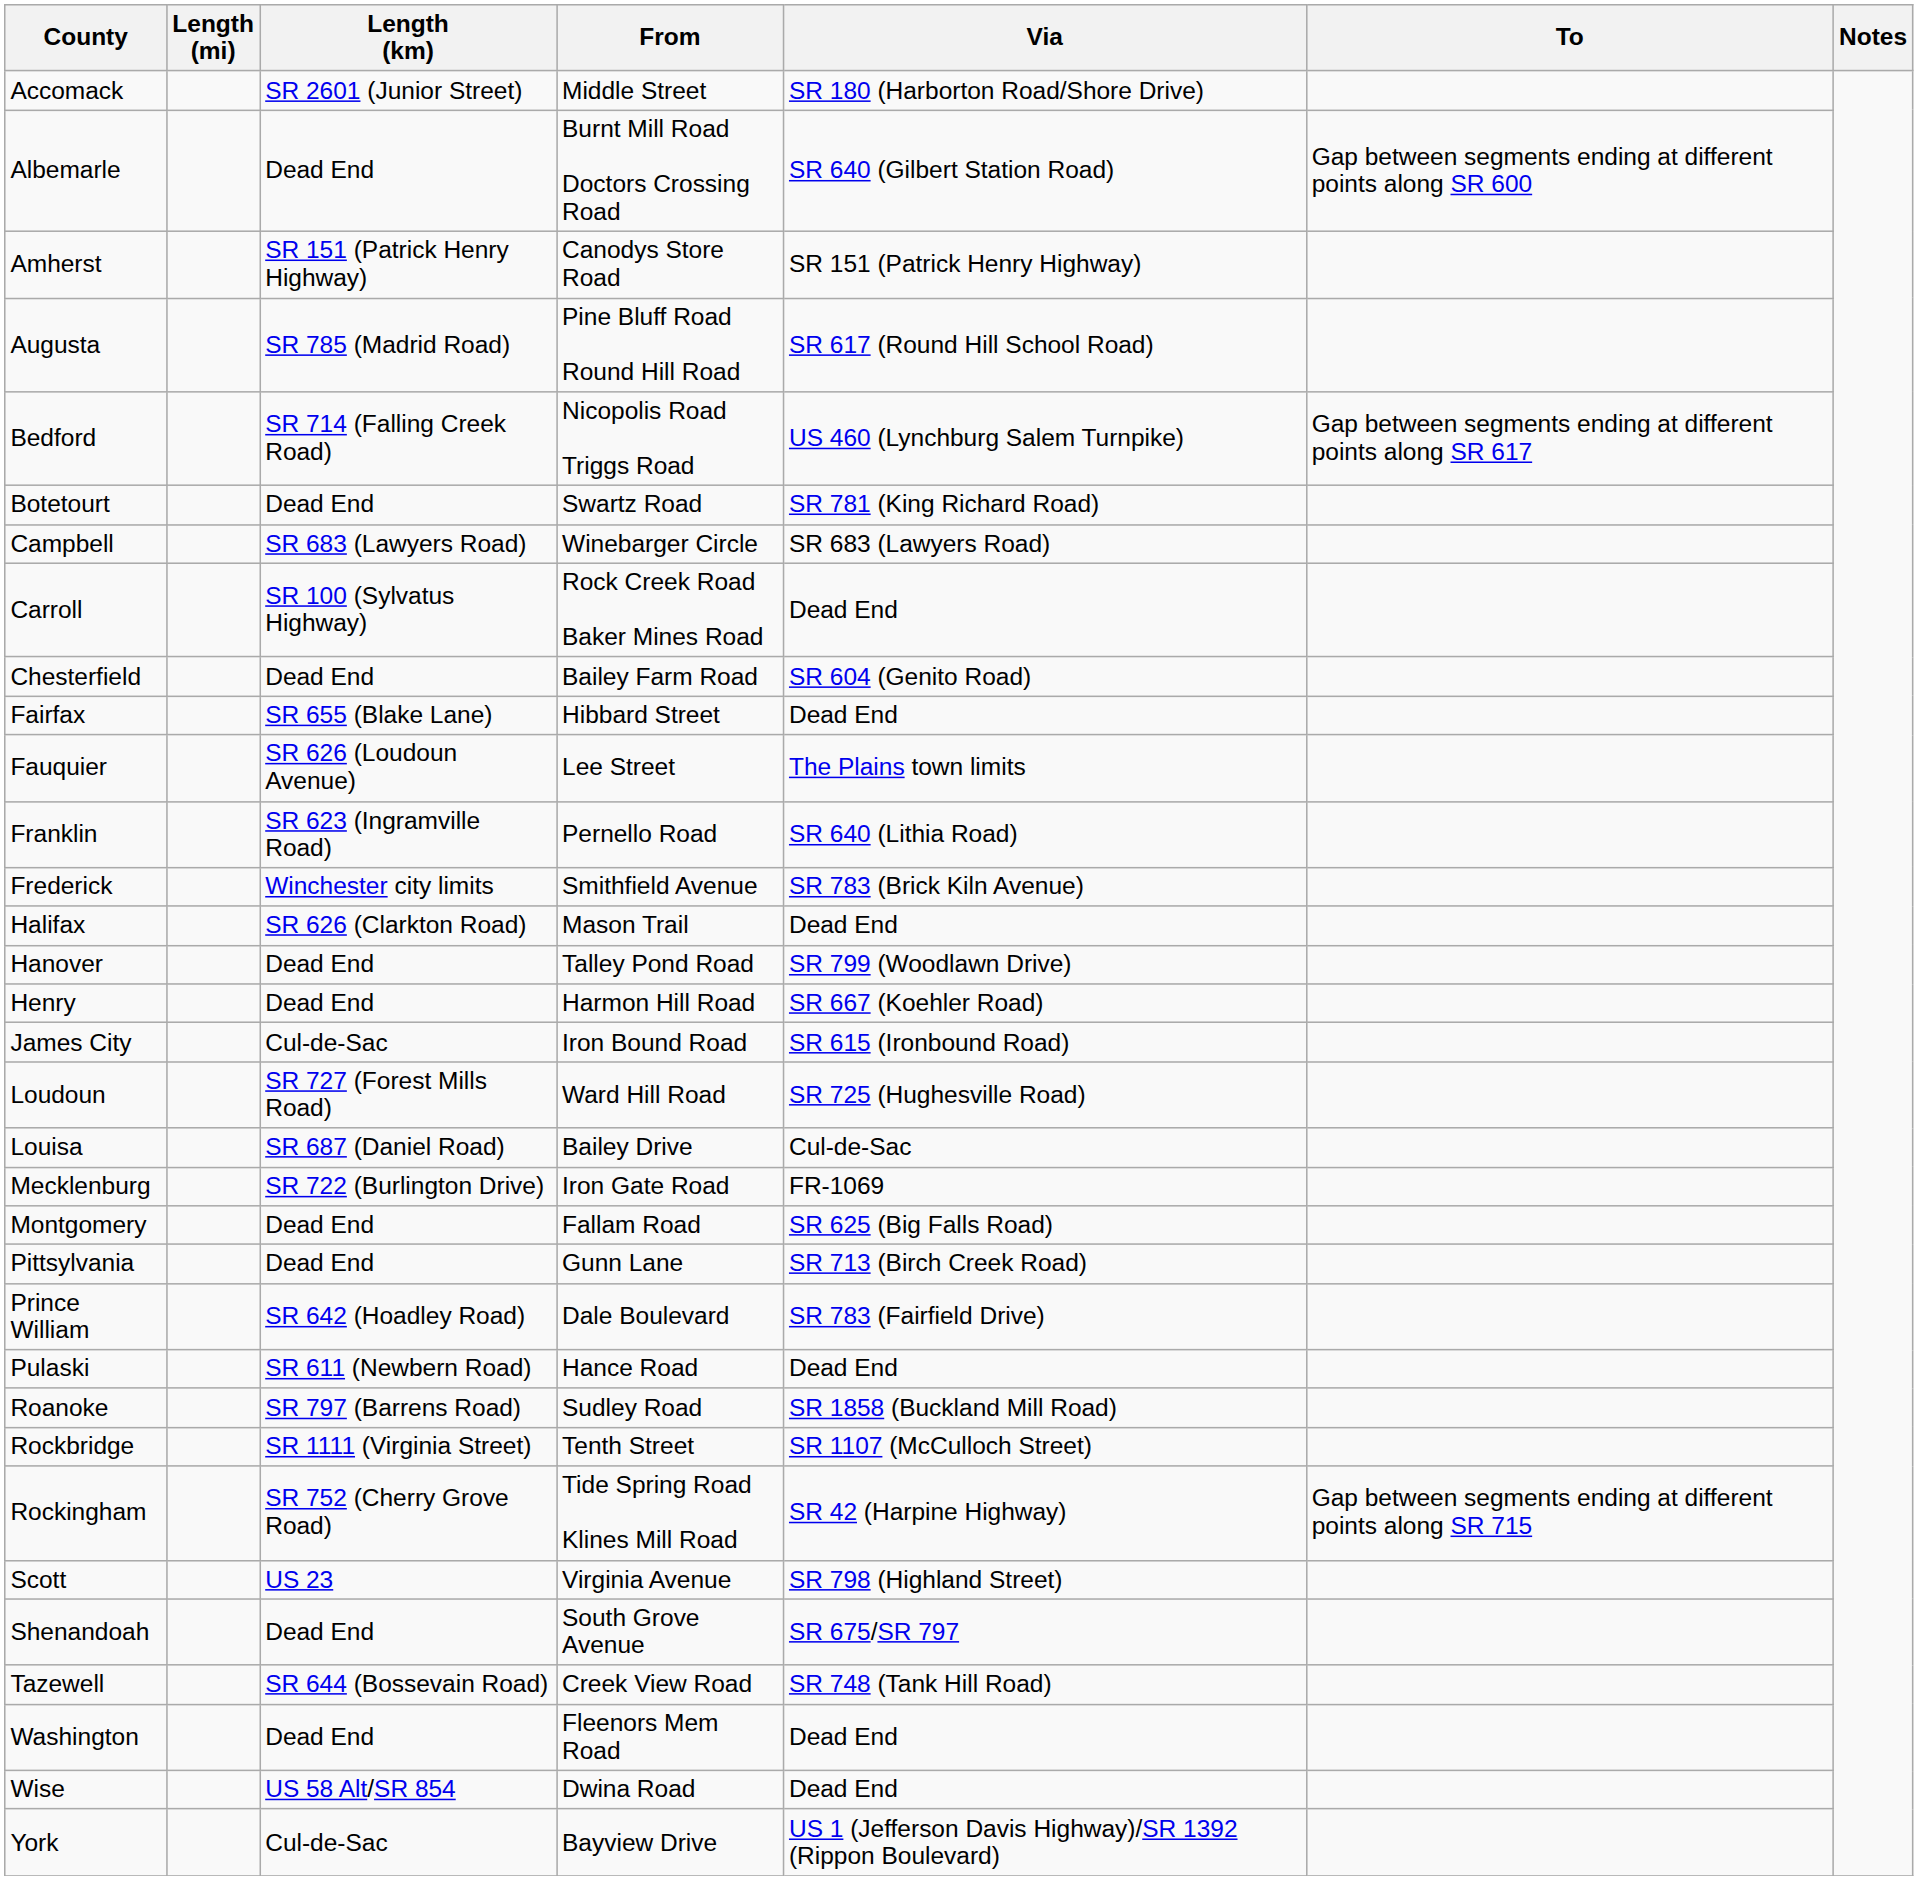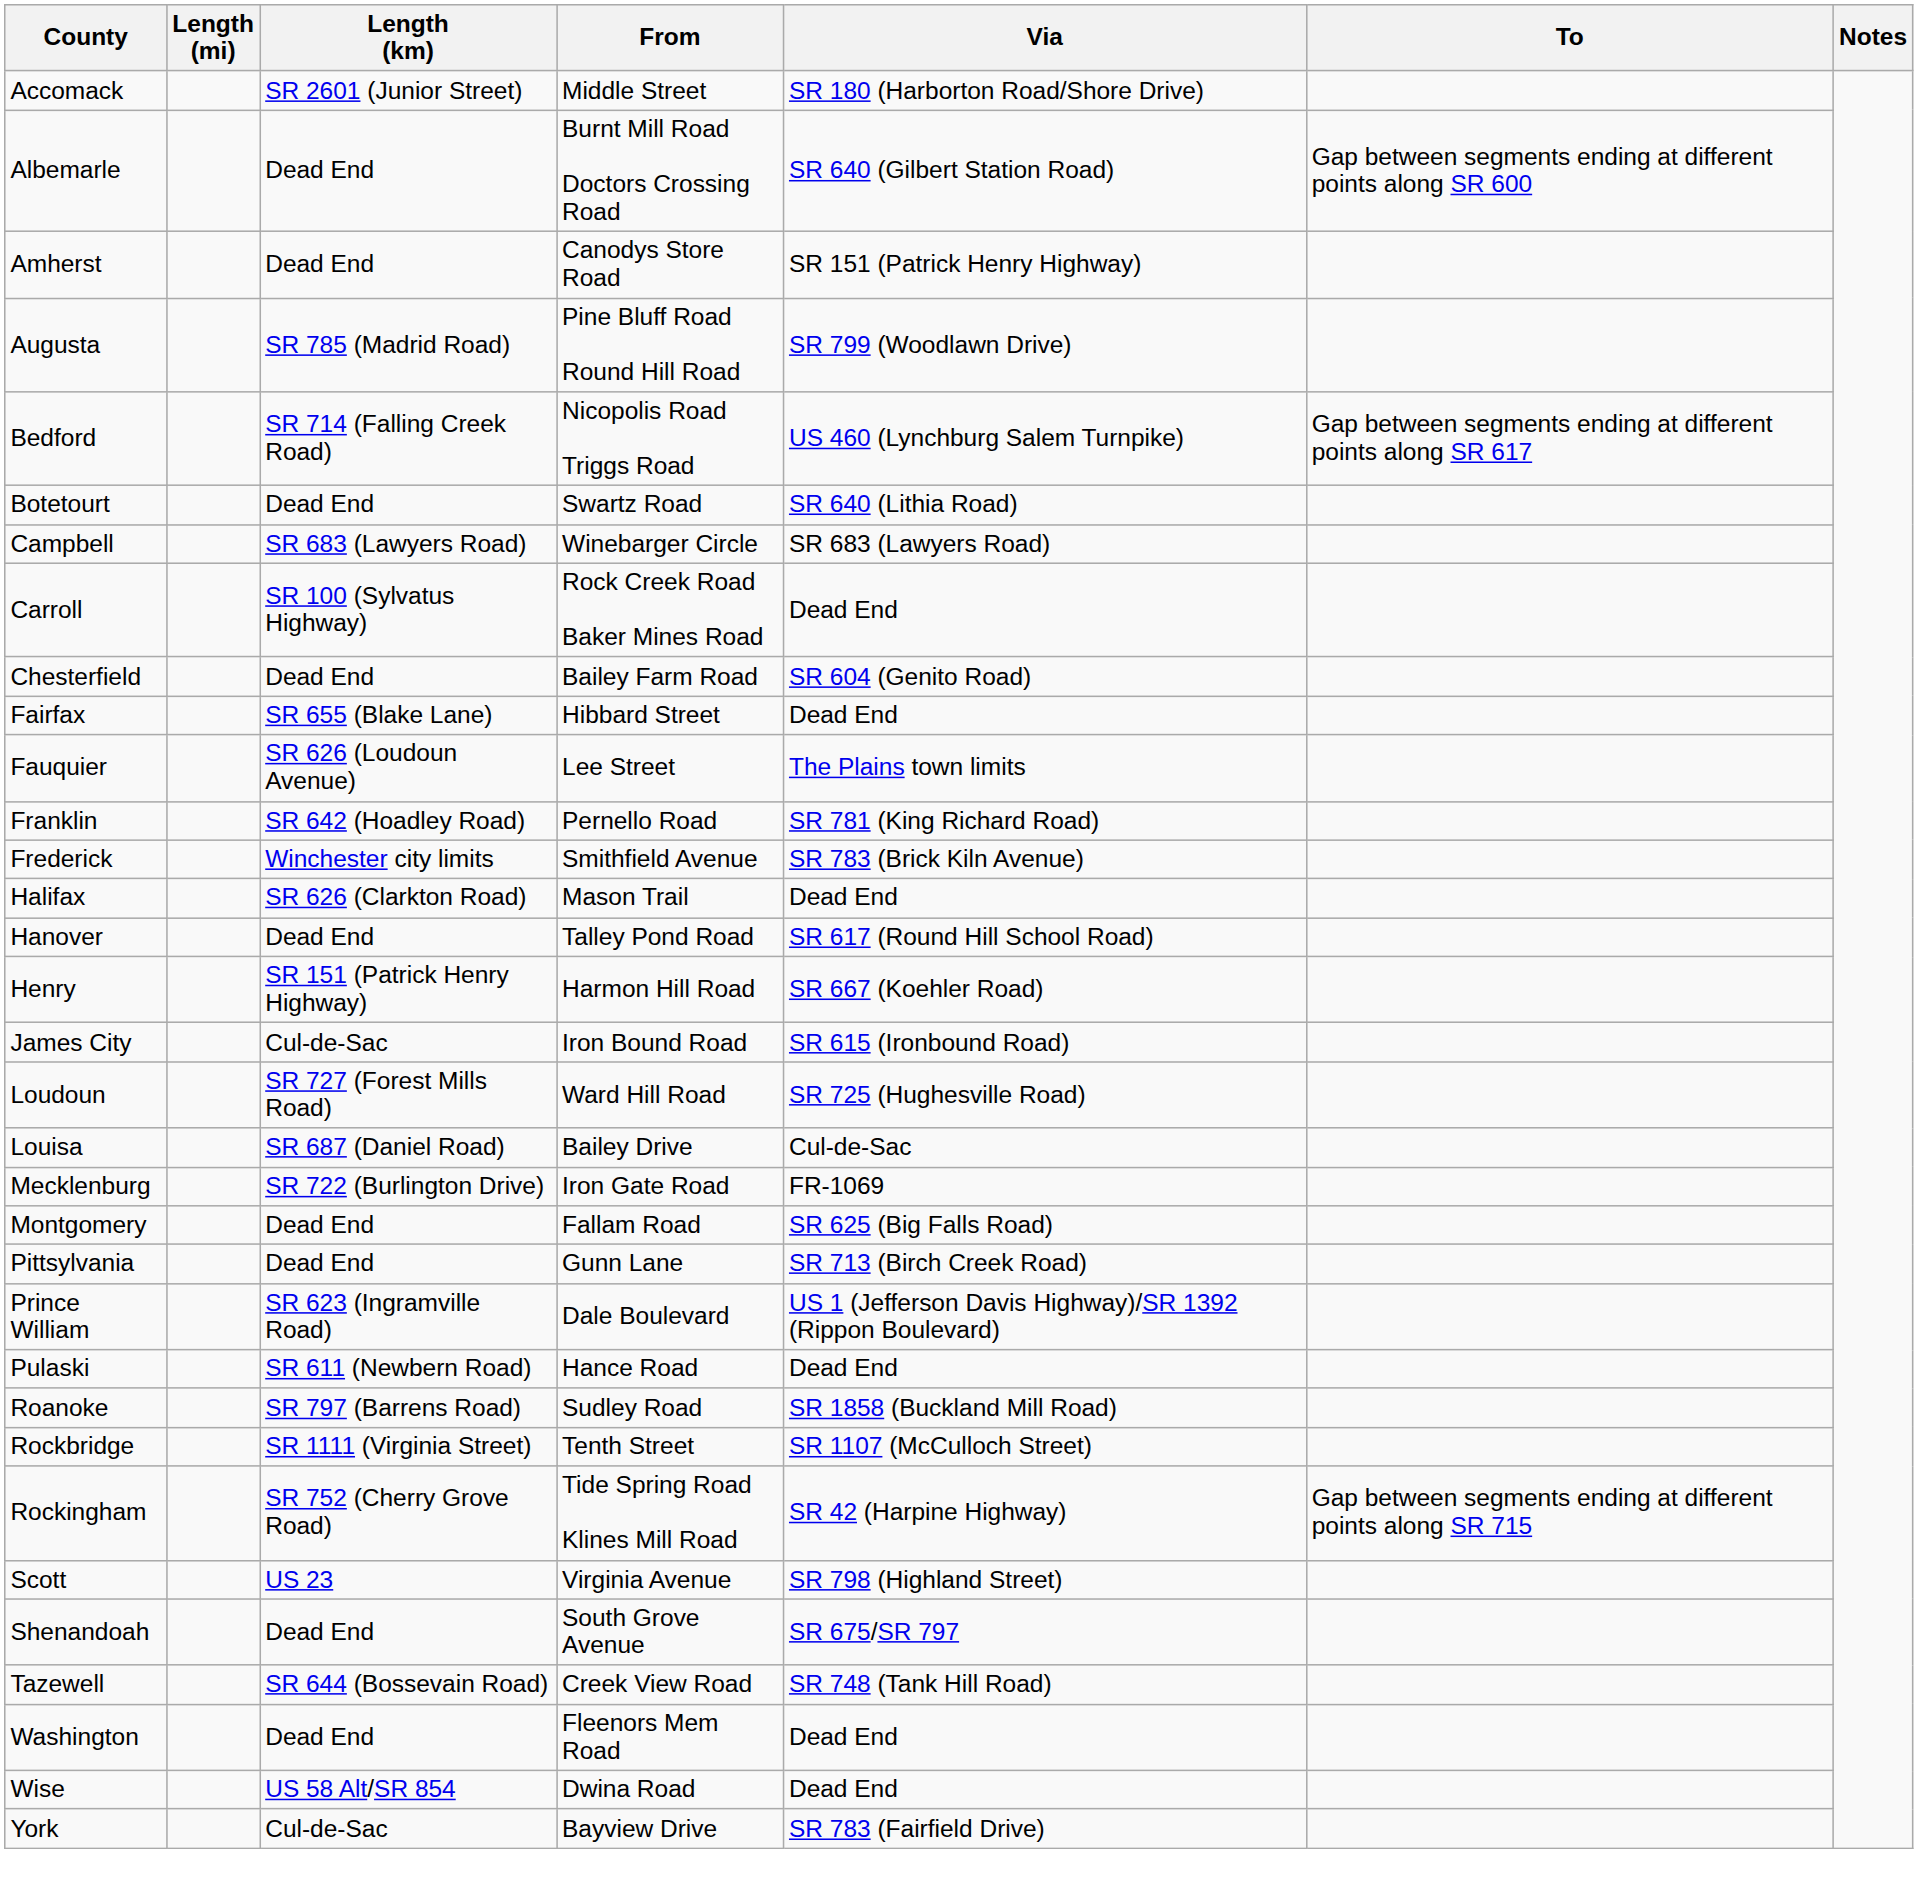(387, 264) SR 151 (Patrick Henry Highway) -> (320, 264) Dead End
(971, 344) SR 617 (Round Hill School Road) -> (930, 344) SR 799 (Woodlawn Drive)
(944, 504) SR 781 (King Richard Road) -> (903, 504) SR 640 (Lithia Road)
(373, 834) SR 623 (Ingramville Road) -> (395, 820) SR 642 (Hoadley Road)
(903, 834) SR 640 (Lithia Road) -> (944, 820) SR 781 (King Richard Road)
(930, 964) SR 799 (Woodlawn Drive) -> (971, 936) SR 617 (Round Hill School Road)
(320, 1003) Dead End -> (387, 989) SR 151 (Patrick Henry Highway)
(395, 1316) SR 642 (Hoadley Road) -> (373, 1316) SR 623 (Ingramville Road)
(917, 1316) SR 783 (Fairfield Drive) -> (1013, 1316) US 1 (Jefferson Davis Highway)/SR 1392 (Rippon Boulevard)
(1013, 1842) US 1 (Jefferson Davis Highway)/SR 1392 (Rippon Boulevard) -> (917, 1828) SR 783 (Fairfield Drive)
